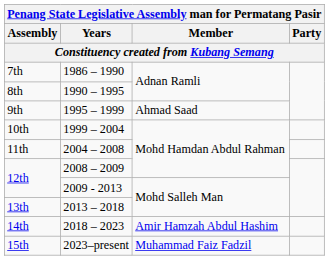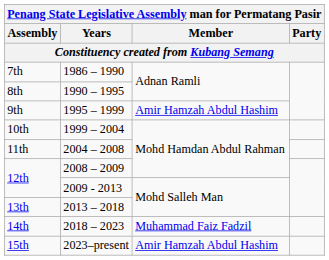(166, 110) Ahmad Saad -> (207, 110) Amir Hamzah Abdul Hashim
(207, 226) Amir Hamzah Abdul Hashim -> (193, 226) Muhammad Faiz Fadzil
(193, 245) Muhammad Faiz Fadzil -> (207, 245) Amir Hamzah Abdul Hashim
